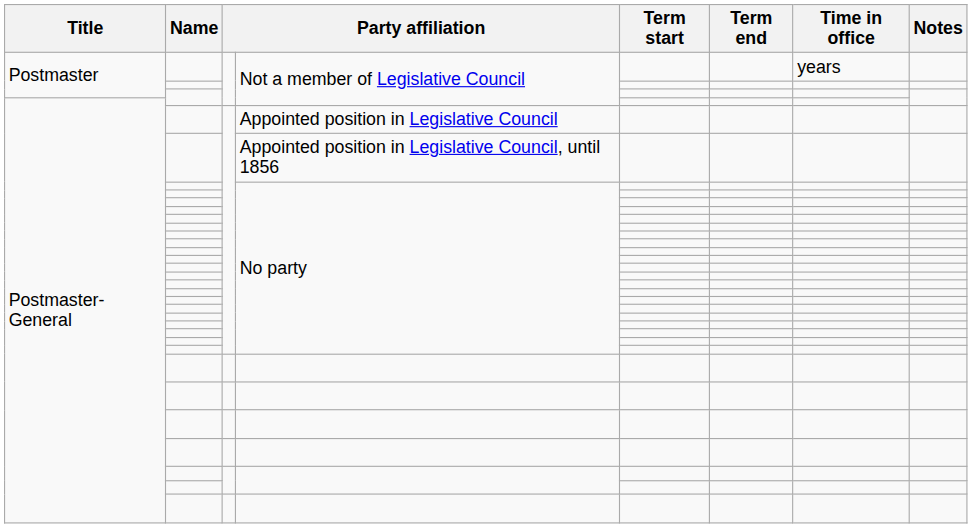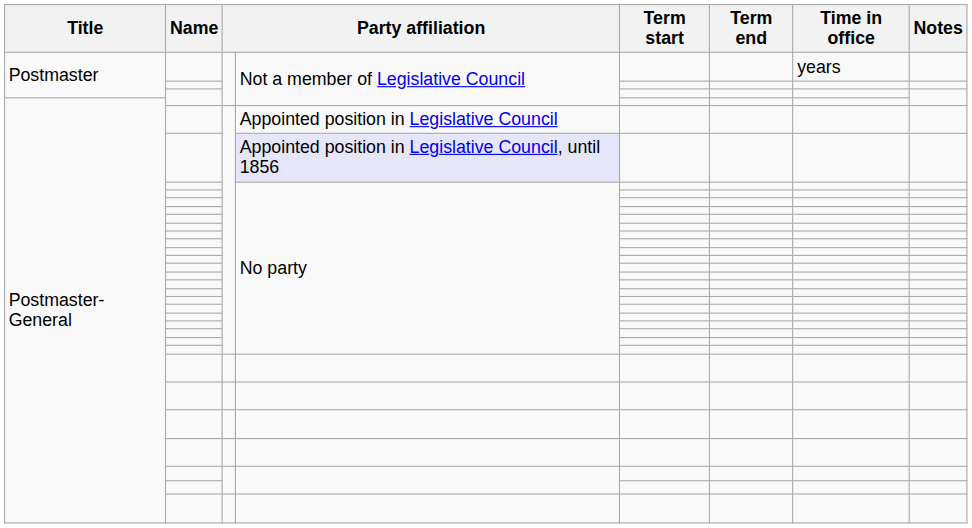(420, 157) no background -> (420, 157) lavender background
